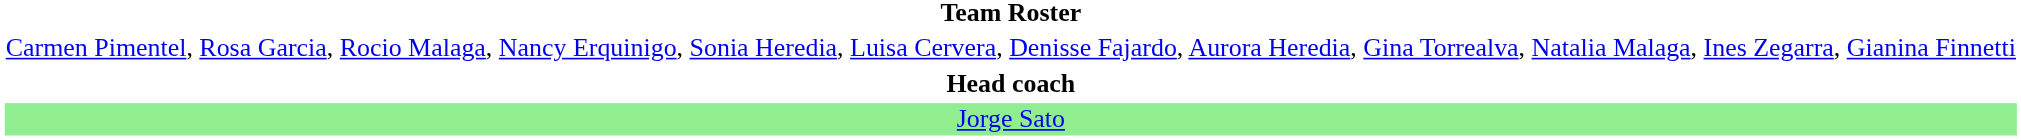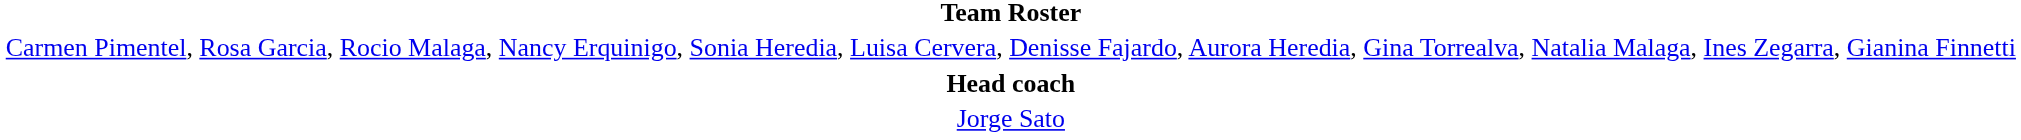(1011, 119) lightgreen background -> (1011, 119) no background
